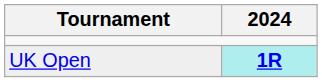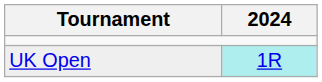(269, 60) bold -> (269, 60) normal
